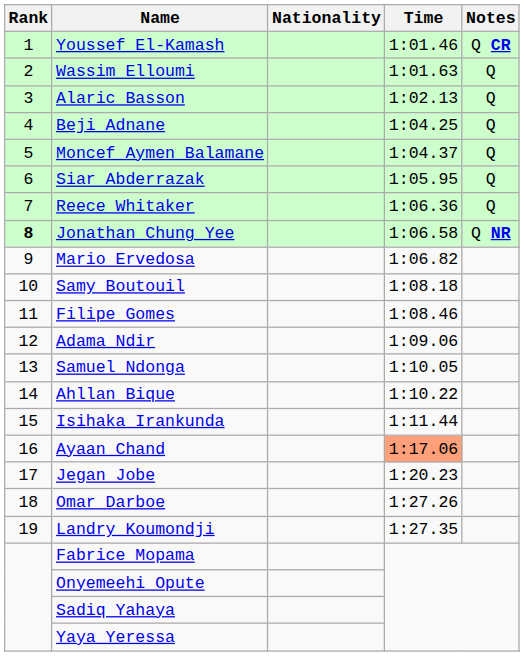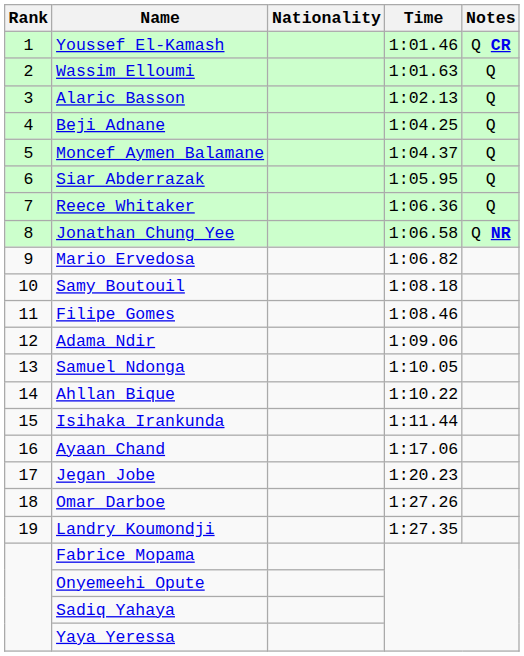(28, 233) bold -> (28, 233) normal
(424, 449) lightsalmon background -> (424, 449) no background
